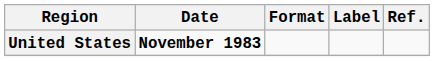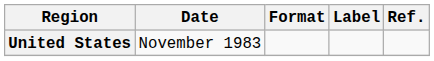(200, 43) bold -> (200, 43) normal
